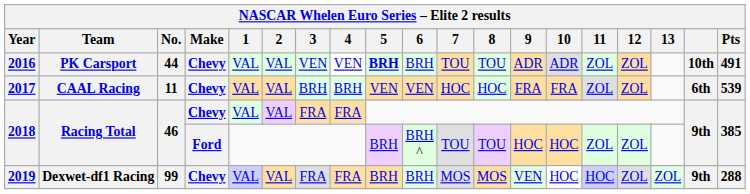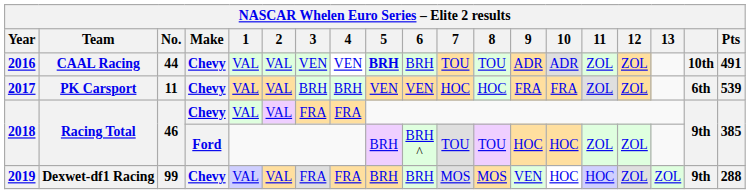(98, 64) PK Carsport -> (98, 64) CAAL Racing
(98, 88) CAAL Racing -> (98, 88) PK Carsport
